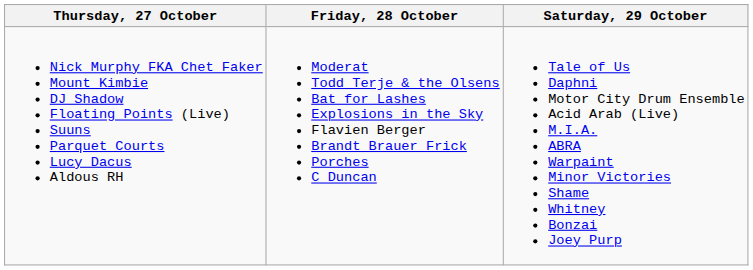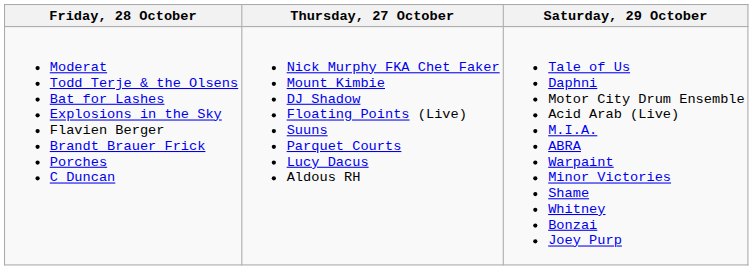columns swapped: (135, 16) <-> (384, 16)
